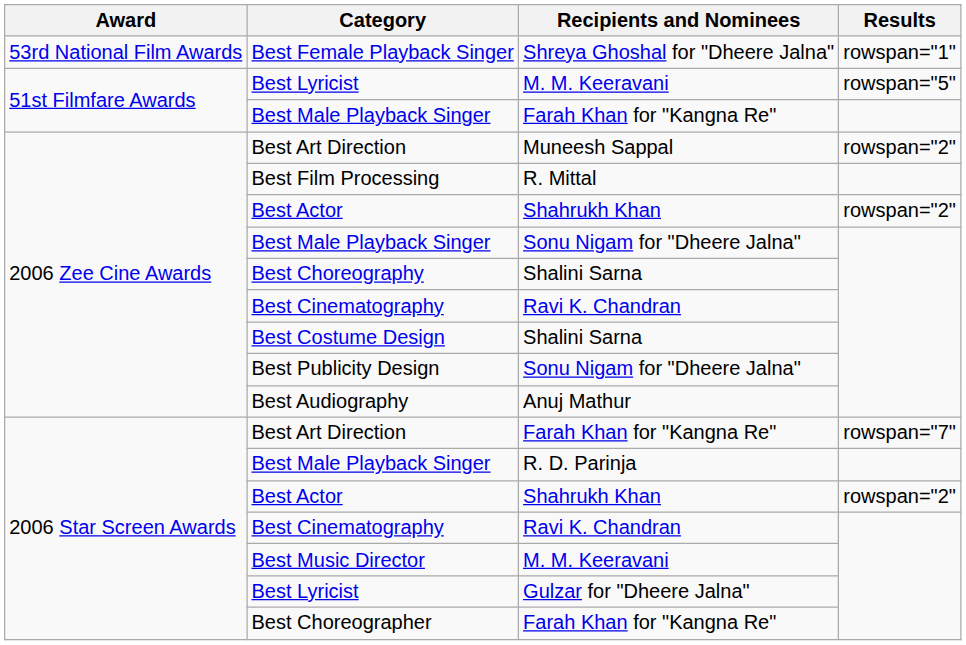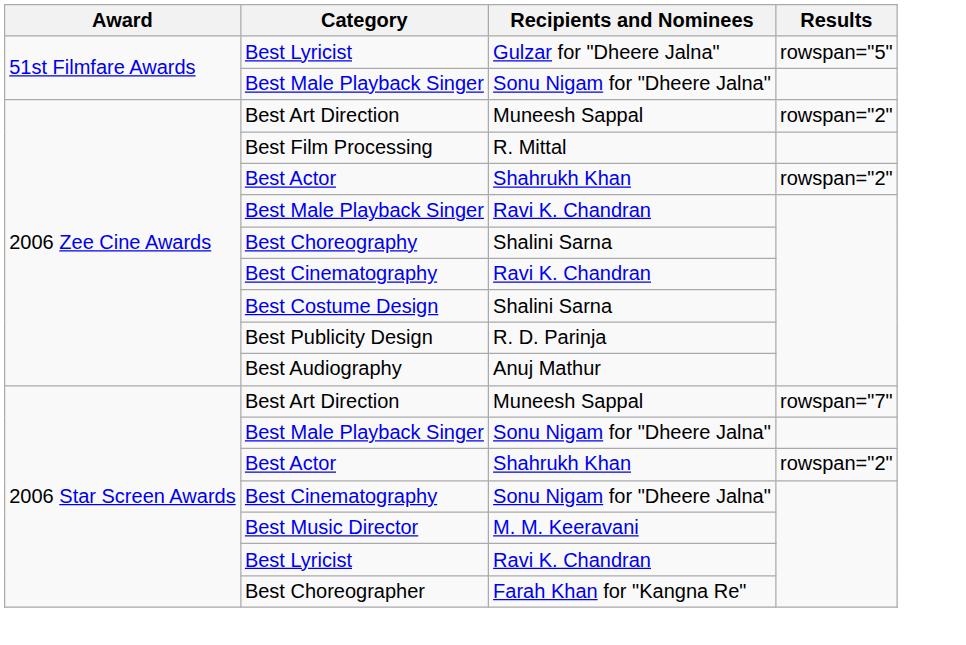- row: (126, 52)
(596, 83) M. M. Keeravani -> (606, 52) Gulzar for "Dheere Jalna"
(650, 115) Farah Khan for "Kangna Re" -> (632, 83) Sonu Nigam for "Dheere Jalna"
(662, 242) Sonu Nigam for "Dheere Jalna" -> (572, 210) Ravi K. Chandran
(662, 369) Sonu Nigam for "Dheere Jalna" -> (550, 337) R. D. Parinja
(650, 432) Farah Khan for "Kangna Re" -> (568, 400) Muneesh Sappal
(580, 464) R. D. Parinja -> (632, 432) Sonu Nigam for "Dheere Jalna"
(602, 527) Ravi K. Chandran -> (632, 496) Sonu Nigam for "Dheere Jalna"
(636, 591) Gulzar for "Dheere Jalna" -> (572, 559) Ravi K. Chandran
